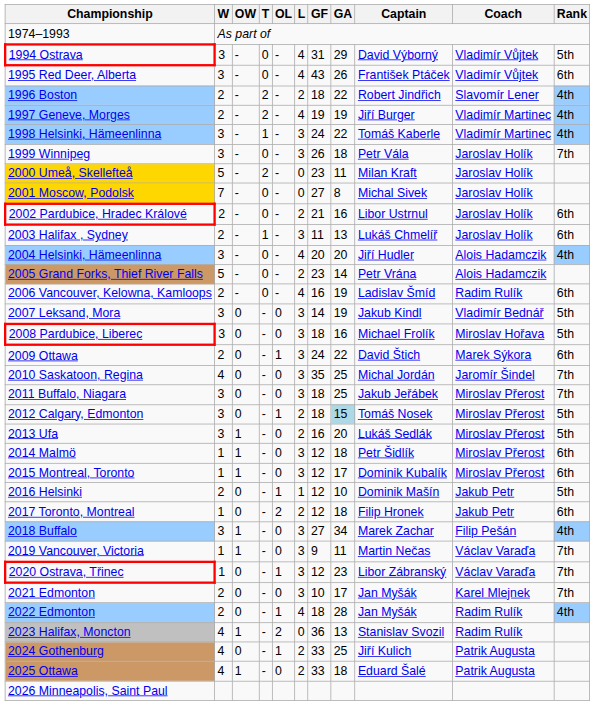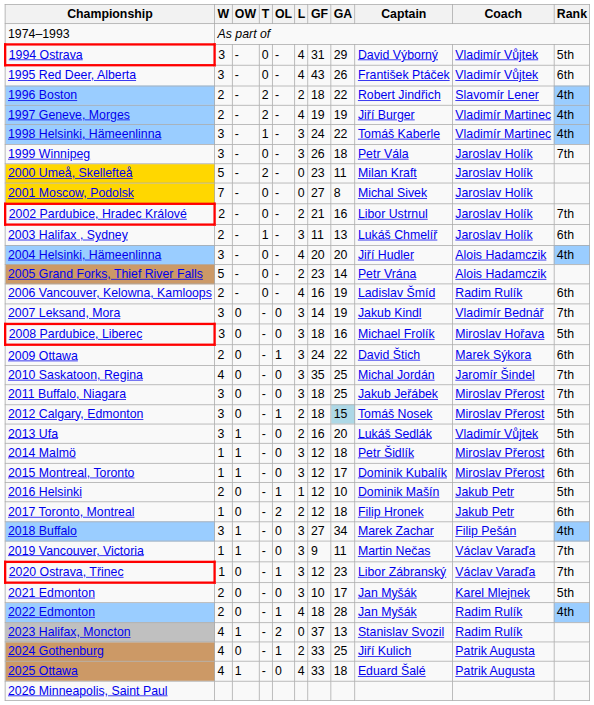(565, 214) 6th -> (565, 214) 7th
(565, 313) 5th -> (565, 313) 7th
(500, 433) Miroslav Přerost -> (497, 433) Vladimír Vůjtek
(565, 592) 7th -> (565, 592) 5th
(318, 632) 36 -> (318, 632) 37
(301, 671) 2 -> (301, 671) 4
